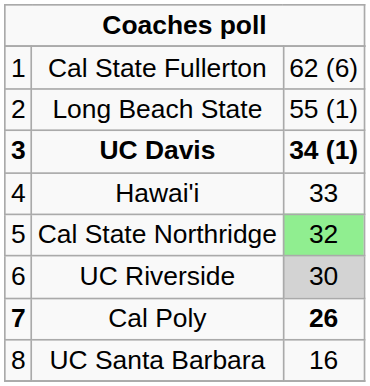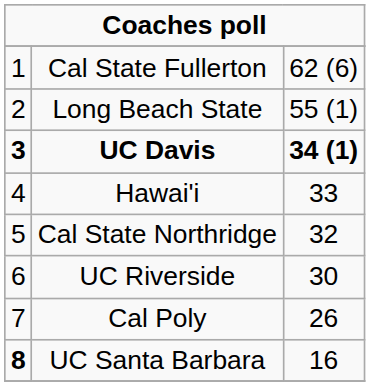(324, 234) lightgreen background -> (324, 234) no background
(324, 276) lightgrey background -> (324, 276) no background
(18, 318) bold -> (18, 318) normal
(324, 318) bold -> (324, 318) normal
(18, 360) normal -> (18, 360) bold
